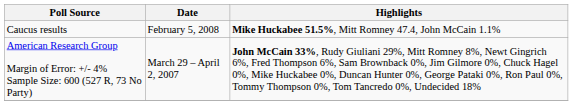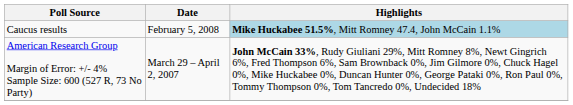(366, 29) no background -> (366, 29) lightblue background
